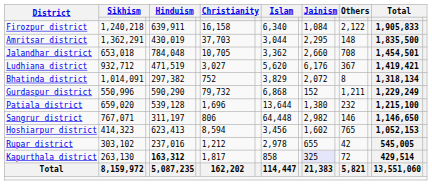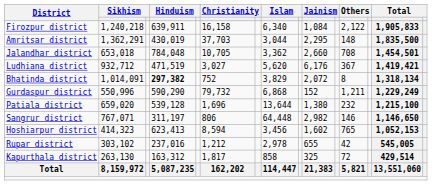(168, 79) normal -> (168, 79) bold
(168, 157) bold -> (168, 157) normal
(311, 157) lavender background -> (311, 157) no background
